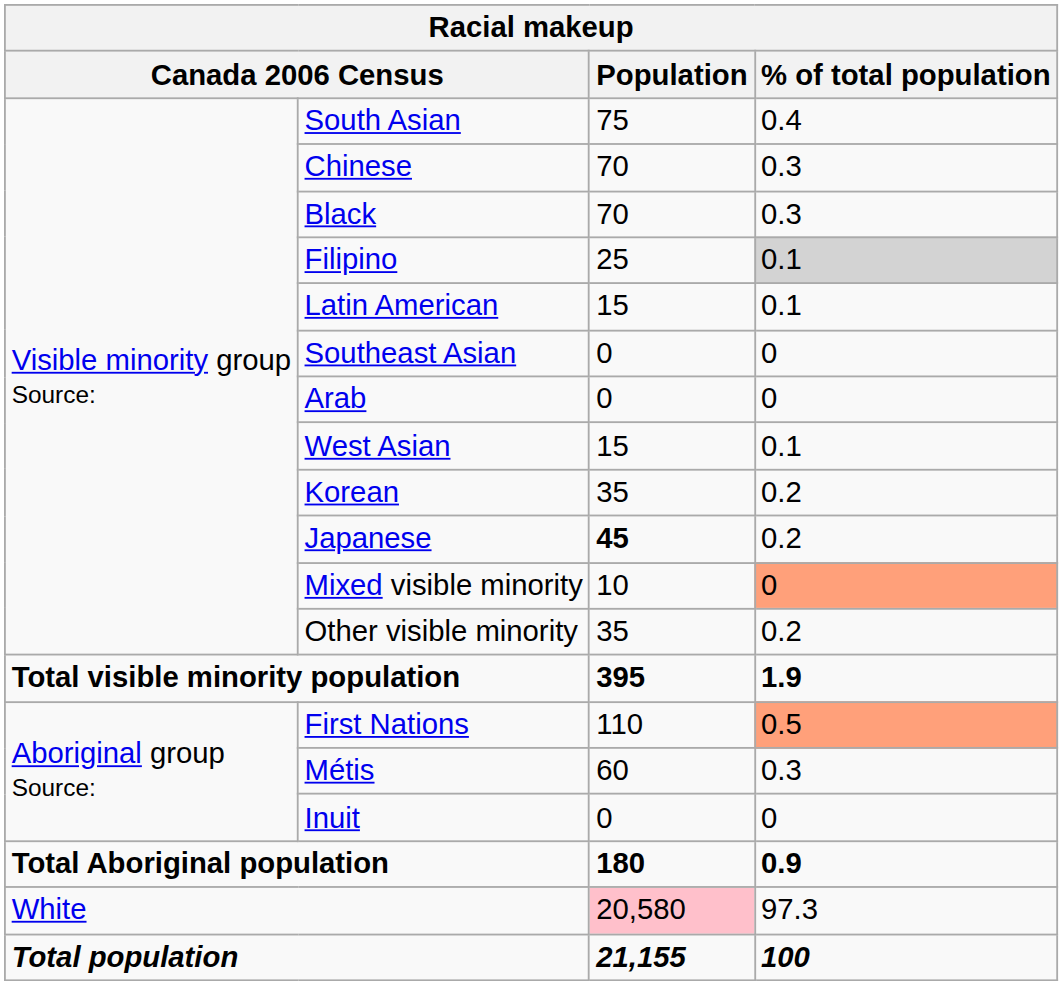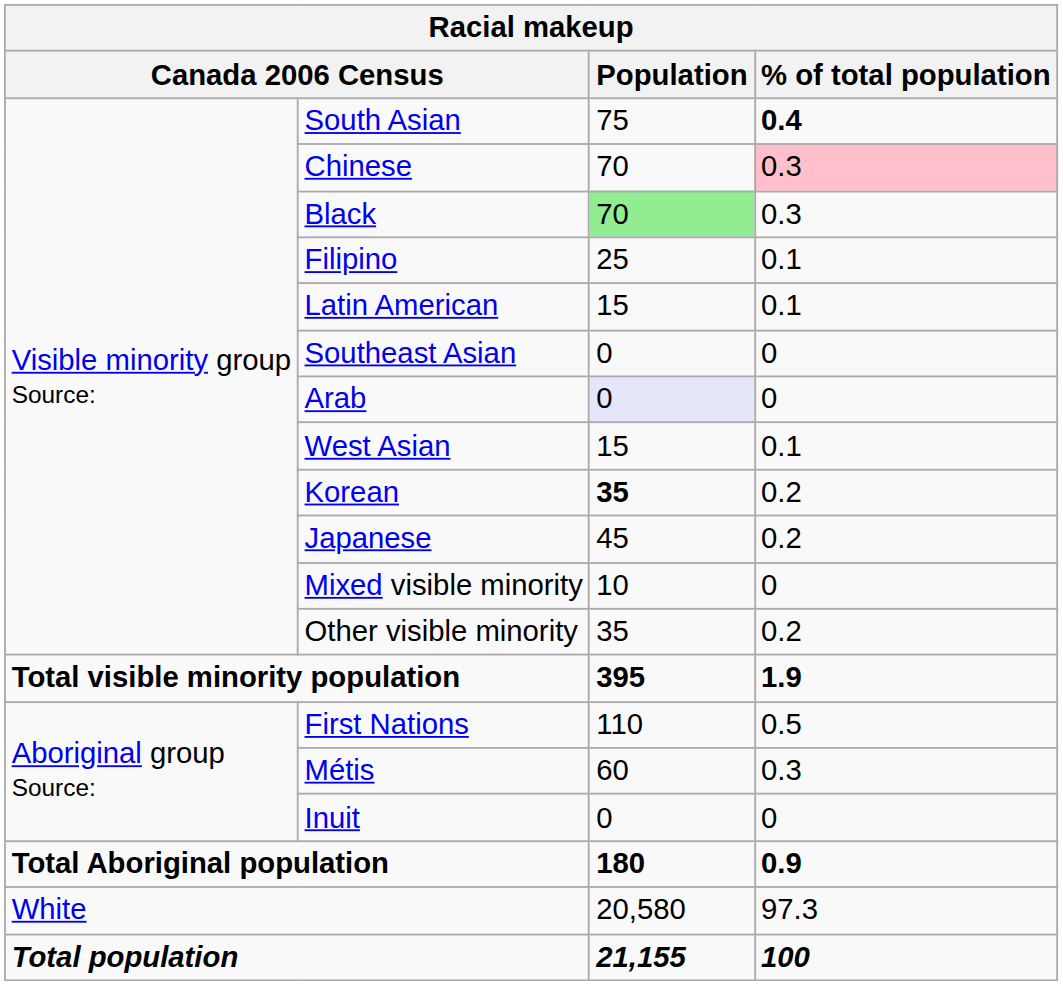(781, 120) normal -> (781, 120) bold
(781, 167) no background -> (781, 167) pink background
(613, 213) no background -> (613, 213) lightgreen background
(781, 259) lightgrey background -> (781, 259) no background
(604, 399) no background -> (604, 399) lavender background
(613, 492) normal -> (613, 492) bold
(613, 538) bold -> (613, 538) normal
(769, 584) lightsalmon background -> (769, 584) no background
(781, 724) lightsalmon background -> (781, 724) no background
(641, 910) pink background -> (641, 910) no background
